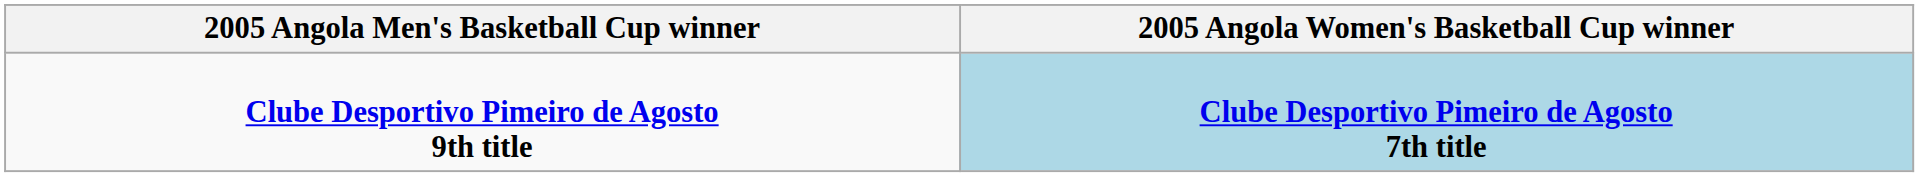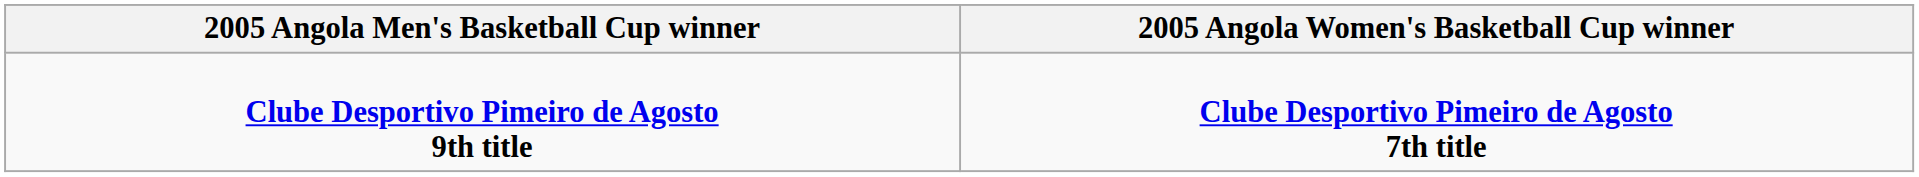(1436, 128) lightblue background -> (1436, 128) no background
